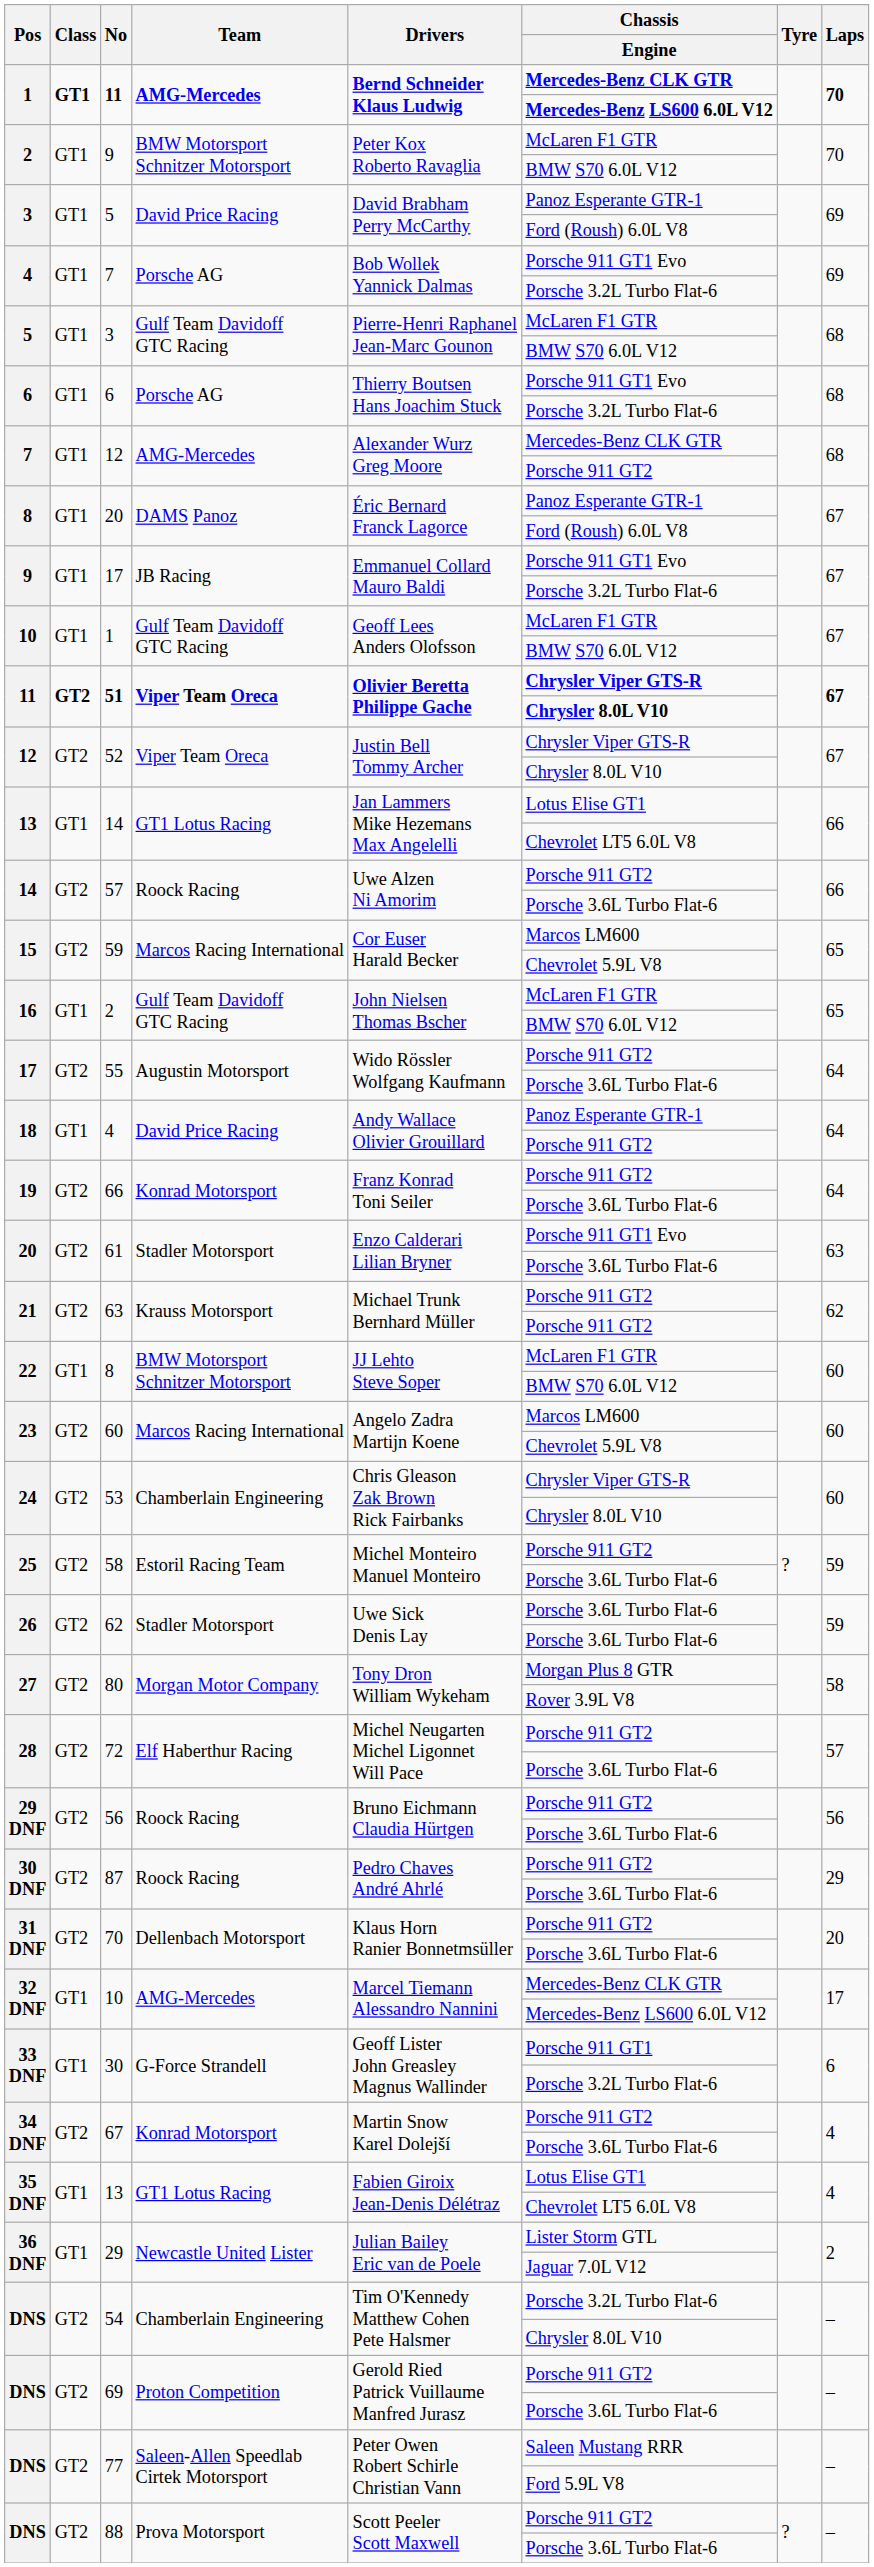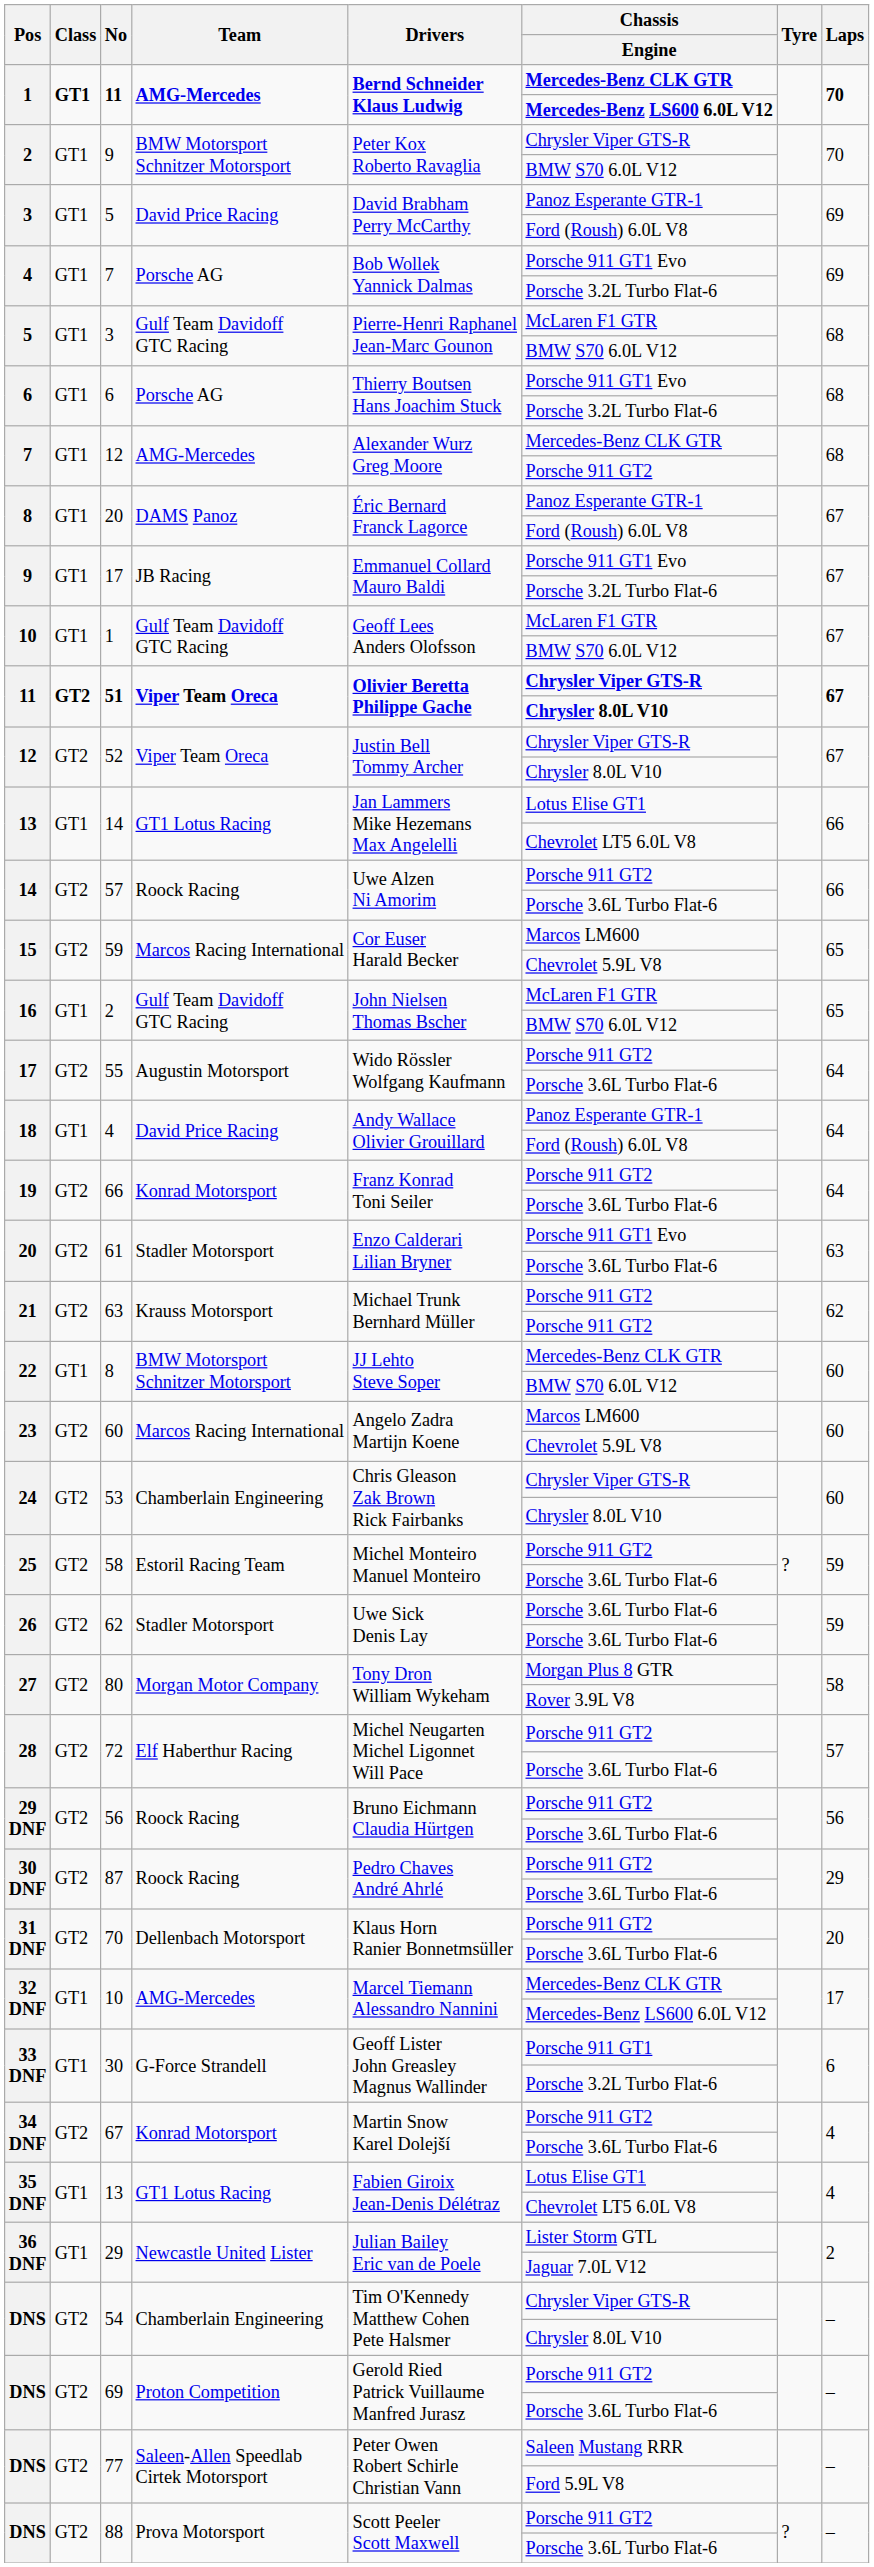(591, 140) McLaren F1 GTR -> (608, 140) Chrysler Viper GTS-R
(589, 1145) Porsche 911 GT2 -> (607, 1145) Ford (Roush) 6.0L V8
(591, 1356) McLaren F1 GTR -> (624, 1356) Mercedes-Benz CLK GTR
(621, 2301) Porsche 3.2L Turbo Flat-6 -> (608, 2301) Chrysler Viper GTS-R
